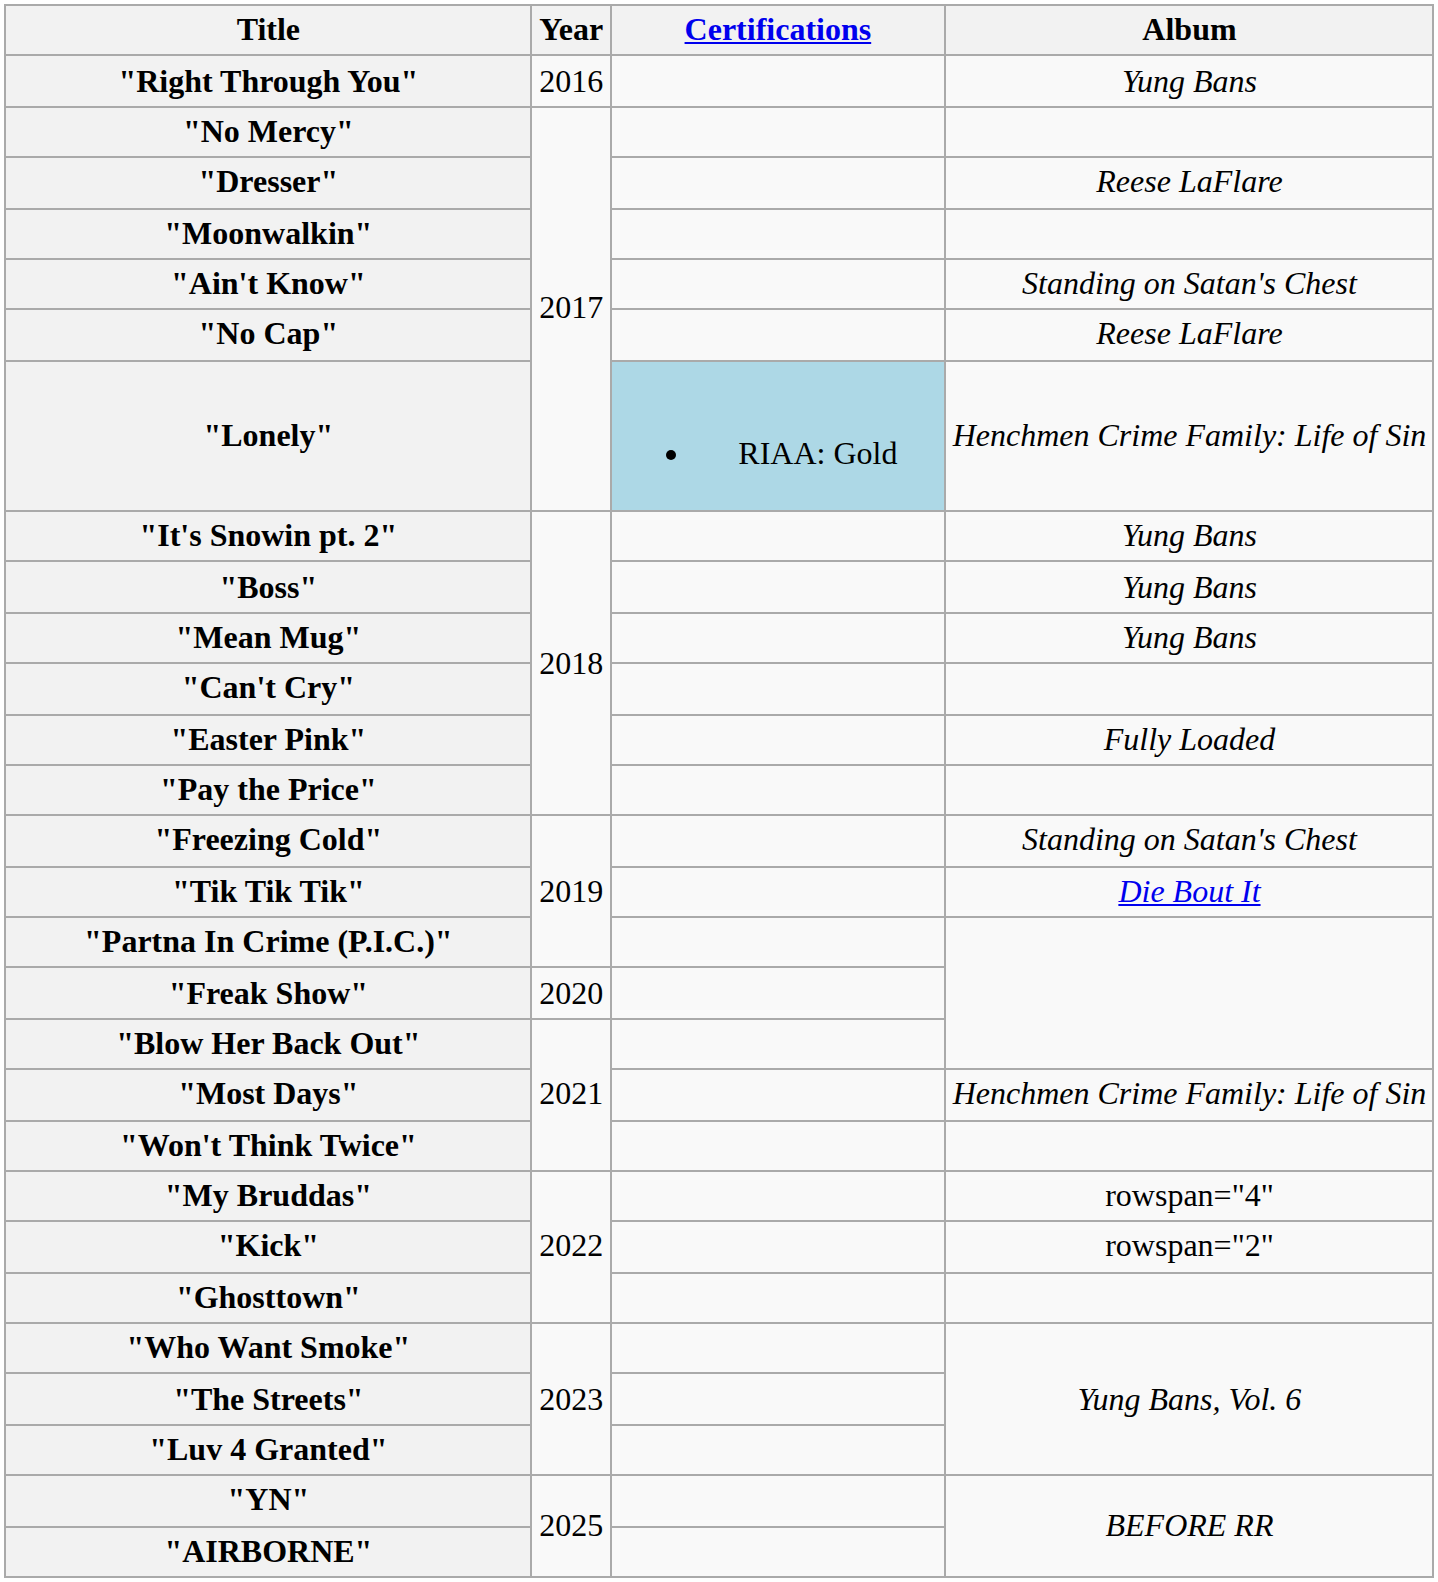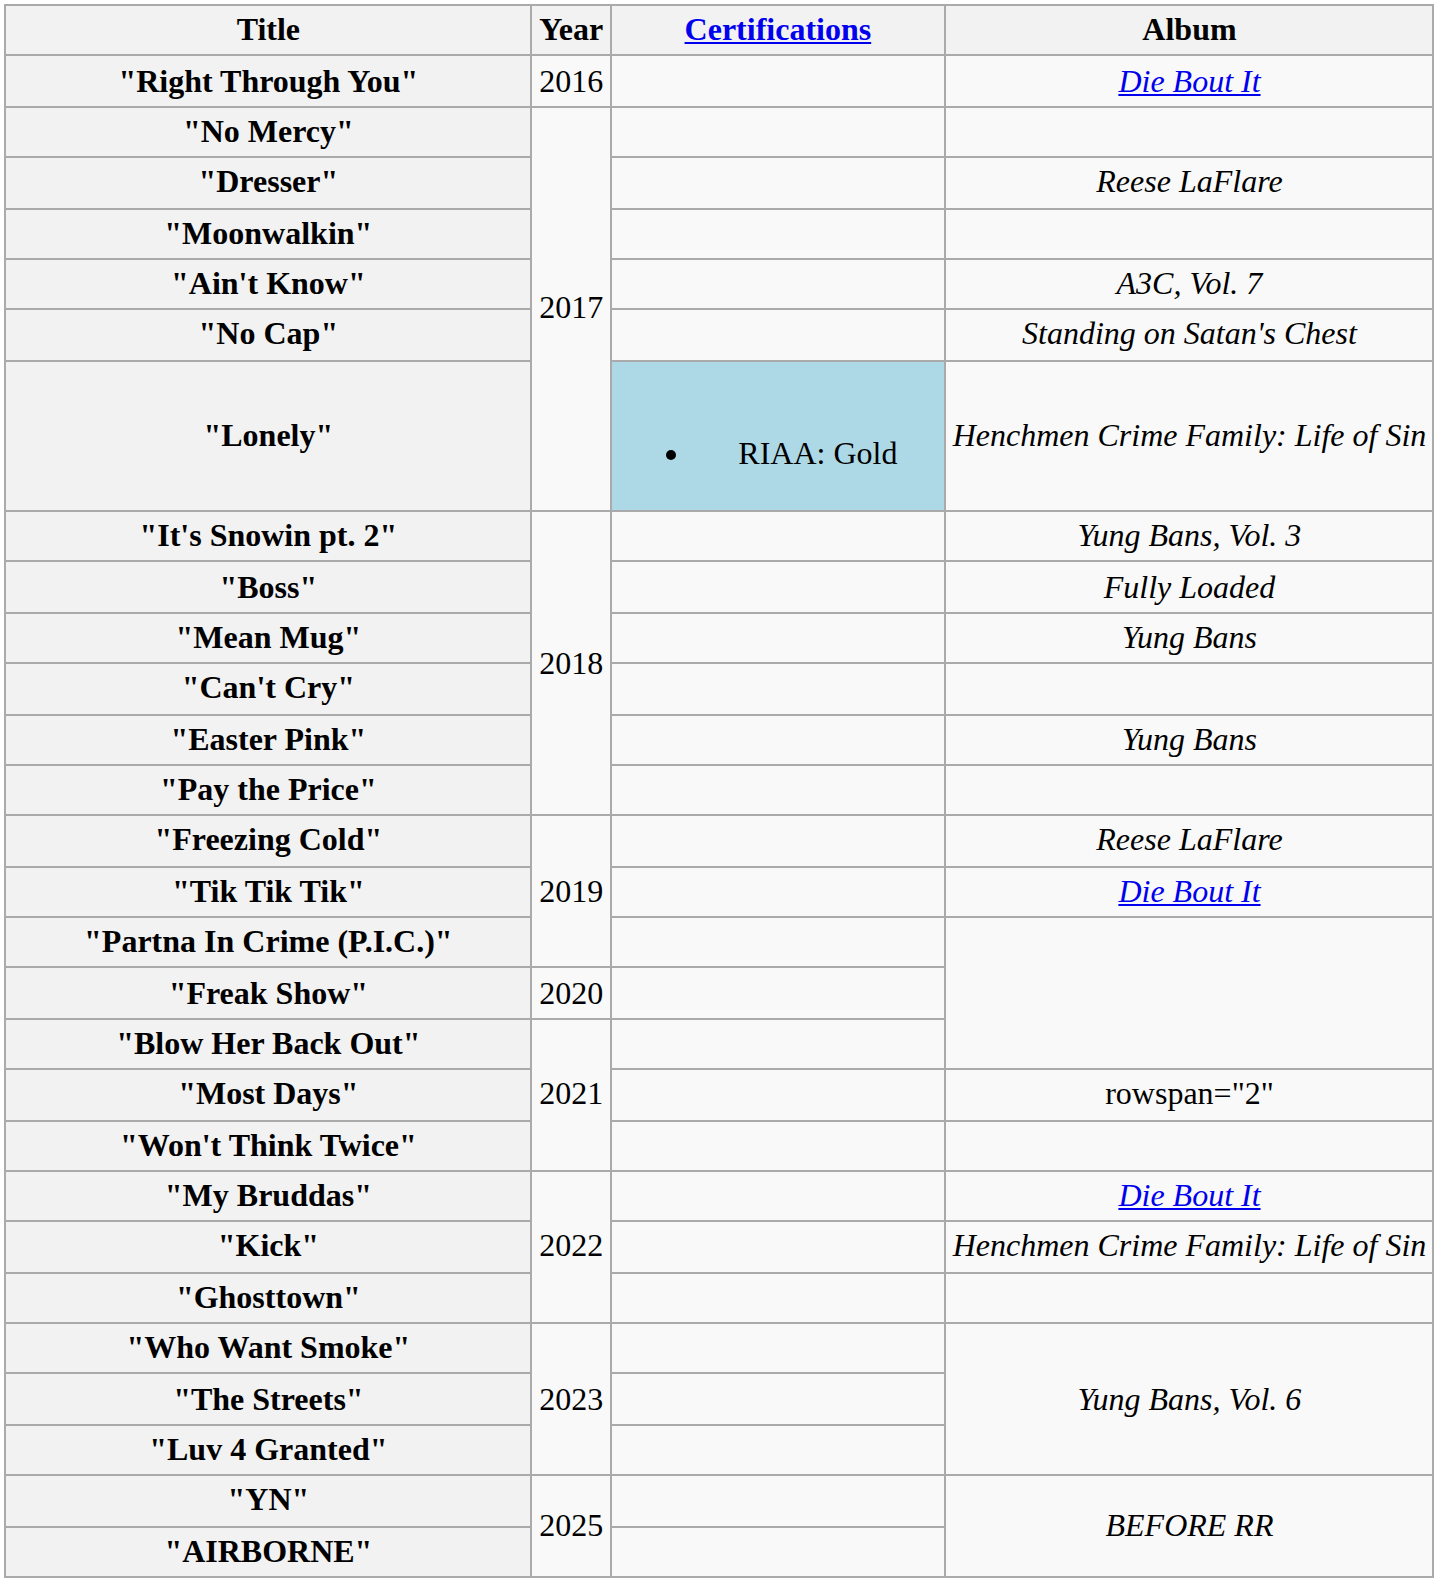(1189, 80) Yung Bans -> (1189, 80) Die Bout It
(1189, 283) Standing on Satan's Chest -> (1189, 283) A3C, Vol. 7
(1189, 334) Reese LaFlare -> (1189, 334) Standing on Satan's Chest
(1189, 535) Yung Bans -> (1189, 535) Yung Bans, Vol. 3
(1189, 586) Yung Bans -> (1189, 586) Fully Loaded
(1189, 738) Fully Loaded -> (1189, 738) Yung Bans
(1189, 840) Standing on Satan's Chest -> (1189, 840) Reese LaFlare
(1189, 1094) Henchmen Crime Family: Life of Sin -> (1189, 1094) rowspan="2"
(1189, 1195) rowspan="4" -> (1189, 1195) Die Bout It
(1189, 1246) rowspan="2" -> (1189, 1246) Henchmen Crime Family: Life of Sin
